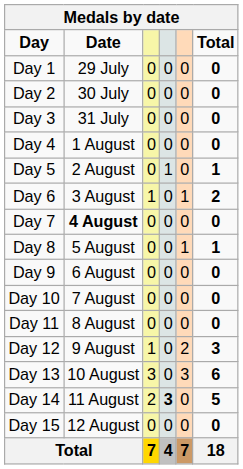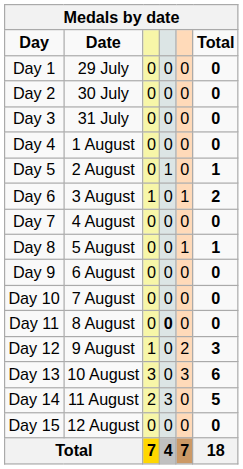(103, 221) bold -> (103, 221) normal
(168, 323) normal -> (168, 323) bold
(168, 400) bold -> (168, 400) normal
